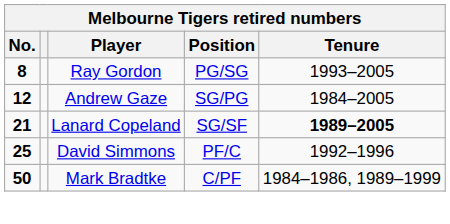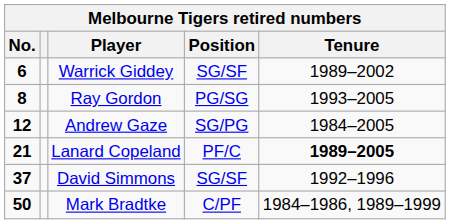+ row: (116, 72)
(222, 125) SG/SF -> (222, 152) PF/C
(22, 152) 25 -> (22, 178) 37
(222, 152) PF/C -> (222, 178) SG/SF
